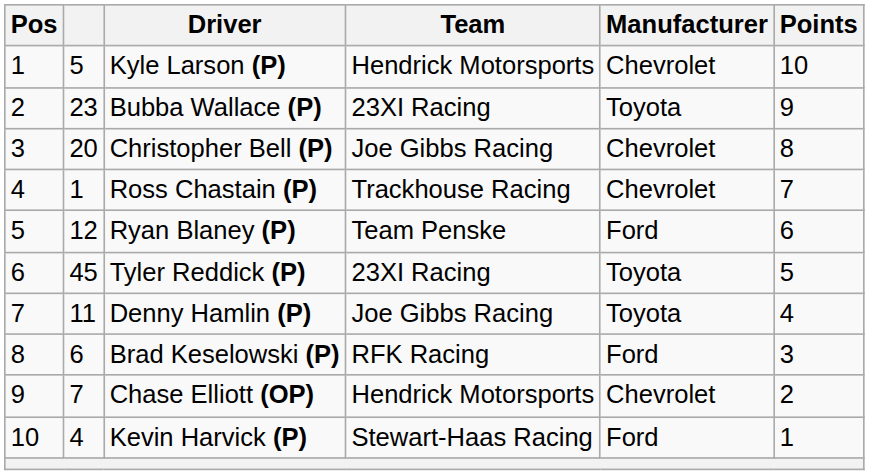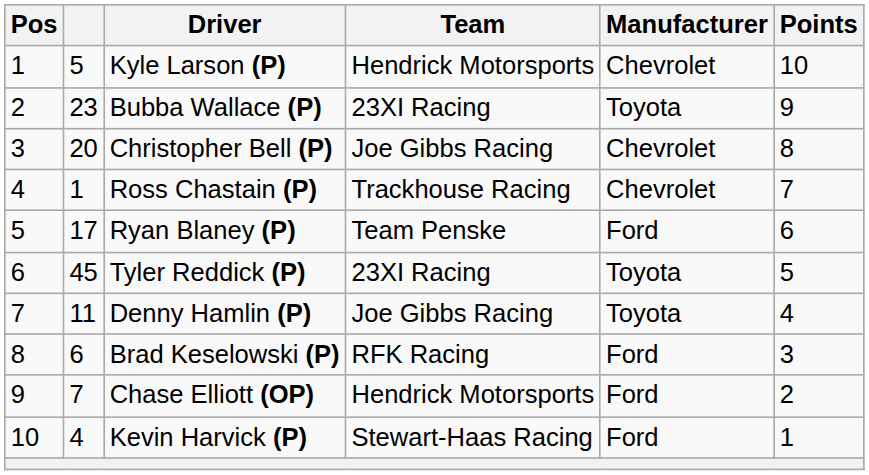(84, 230) 12 -> (84, 230) 17
(661, 395) Chevrolet -> (632, 395) Ford
